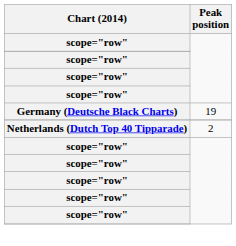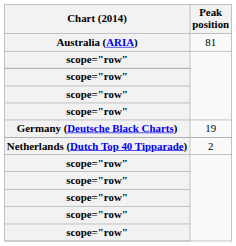+ row: (97, 42)
